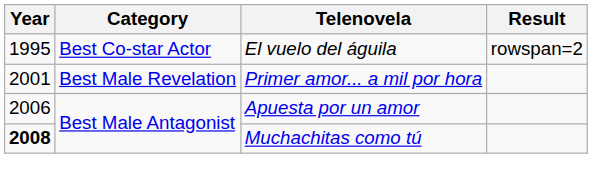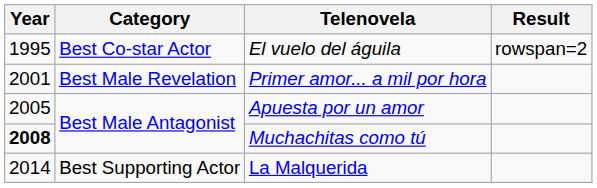(30, 108) 2006 -> (30, 108) 2005
+ row: (308, 167)
